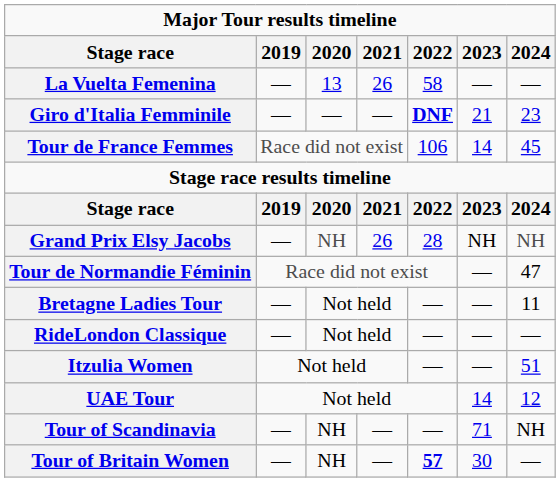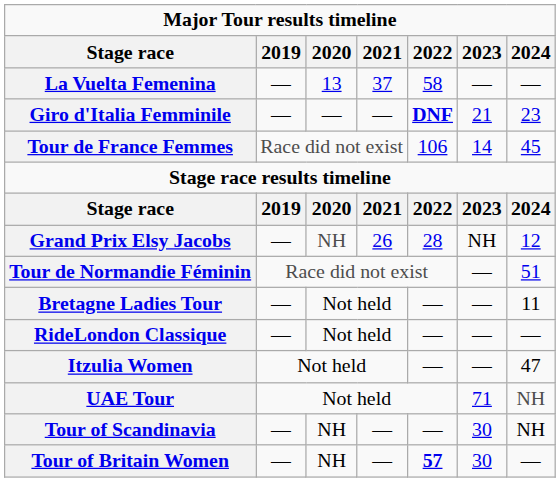(382, 83) 26 -> (382, 83) 37
(531, 240) NH -> (531, 240) 12
(531, 271) 47 -> (531, 271) 51
(531, 366) 51 -> (531, 366) 47
(482, 397) 14 -> (482, 397) 71
(531, 397) 12 -> (531, 397) NH
(482, 429) 71 -> (482, 429) 30
